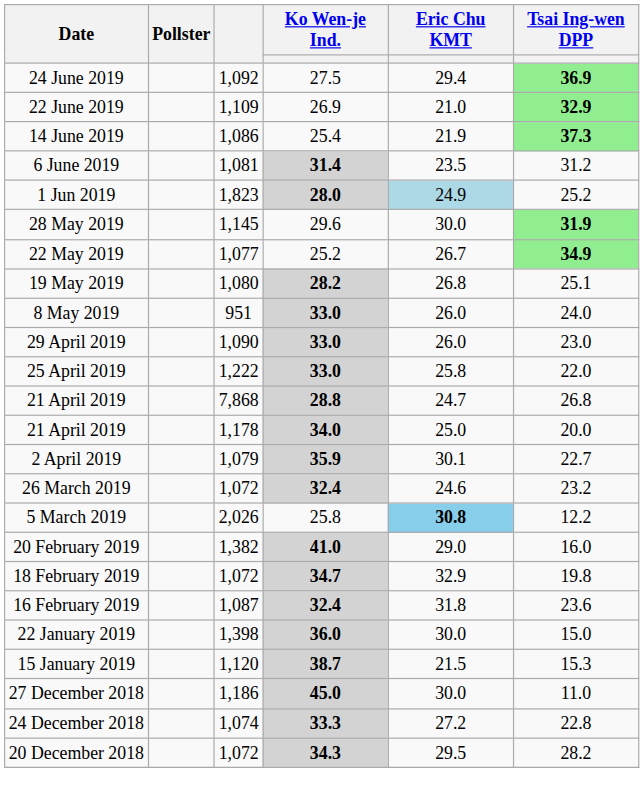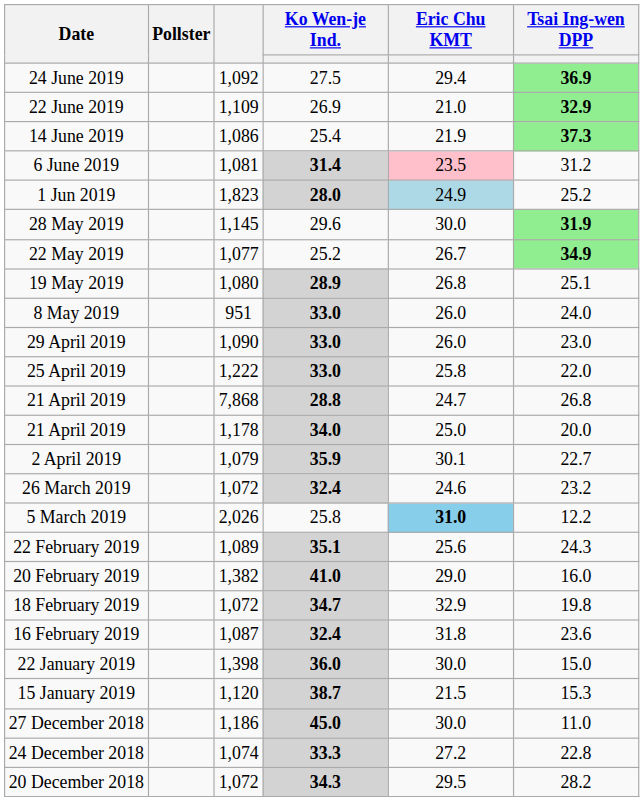(451, 165) no background -> (451, 165) pink background
(325, 283) 28.2 -> (325, 283) 28.9
(451, 517) 30.8 -> (451, 517) 31.0
+ row: (76, 547)
